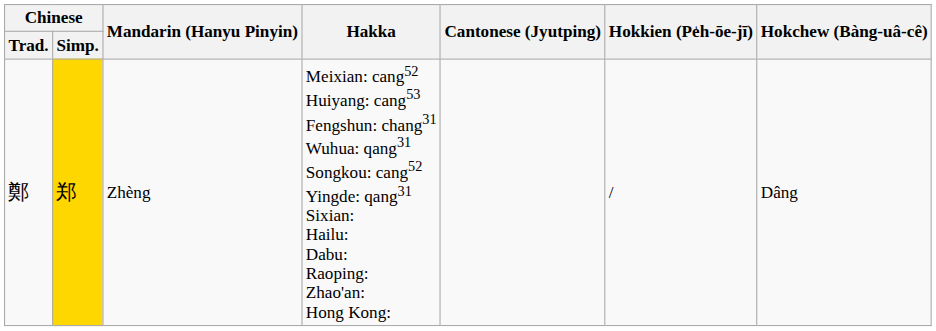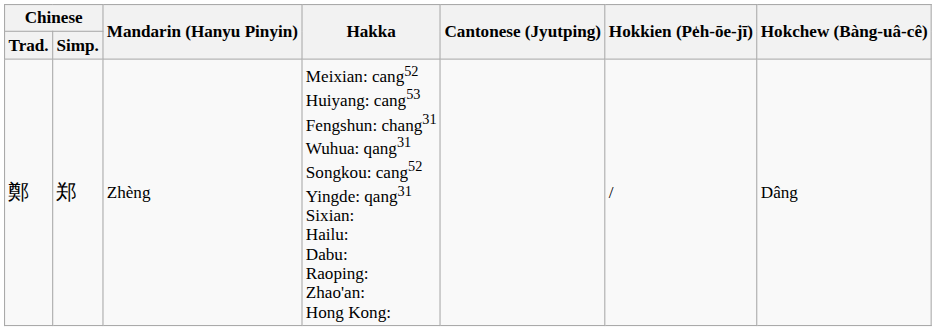(67, 192) gold background -> (67, 192) no background
